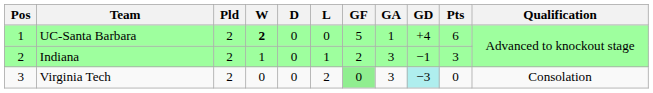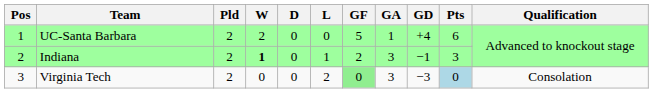(262, 35) bold -> (262, 35) normal
(262, 56) normal -> (262, 56) bold
(423, 77) paleturquoise background -> (423, 77) no background
(456, 77) no background -> (456, 77) lightblue background
